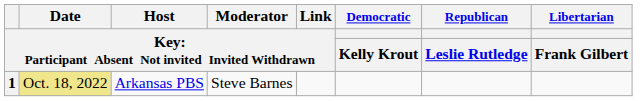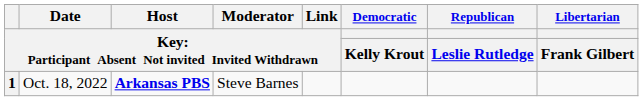(65, 83) khaki background -> (65, 83) no background
(159, 83) normal -> (162, 83) bold
